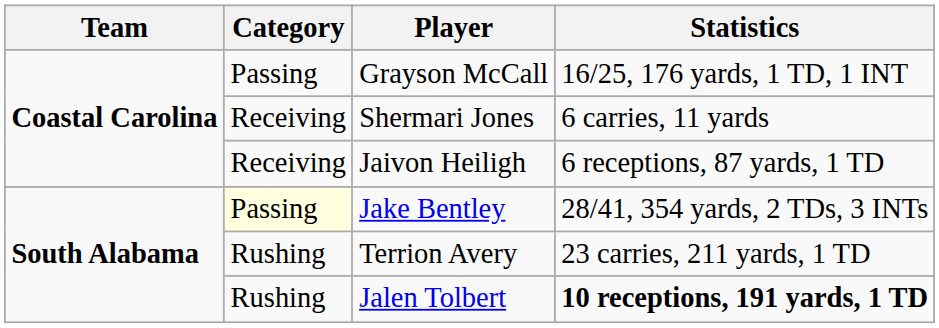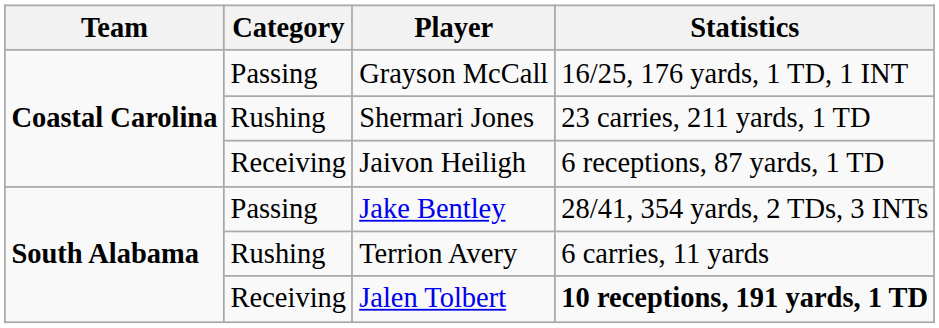(288, 117) Receiving -> (278, 117) Rushing
(665, 117) 6 carries, 11 yards -> (716, 117) 23 carries, 211 yards, 1 TD
(274, 208) lightyellow background -> (274, 208) no background
(716, 253) 23 carries, 211 yards, 1 TD -> (665, 253) 6 carries, 11 yards
(278, 298) Rushing -> (288, 298) Receiving
